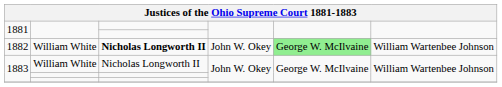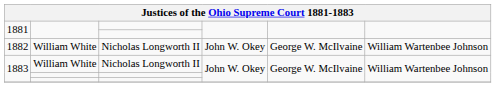(154, 47) bold -> (151, 47) normal
(322, 47) lightgreen background -> (316, 47) no background
